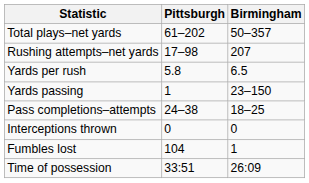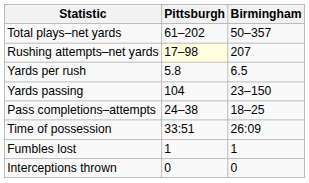(181, 52) no background -> (181, 52) lightyellow background
(168, 91) 1 -> (174, 91) 104
rows swapped: (62, 129) <-> (59, 168)
(174, 149) 104 -> (168, 149) 1
